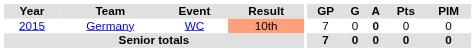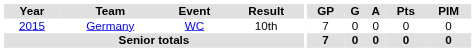(266, 26) lightsalmon background -> (266, 26) no background
(376, 26) bold -> (376, 26) normal
